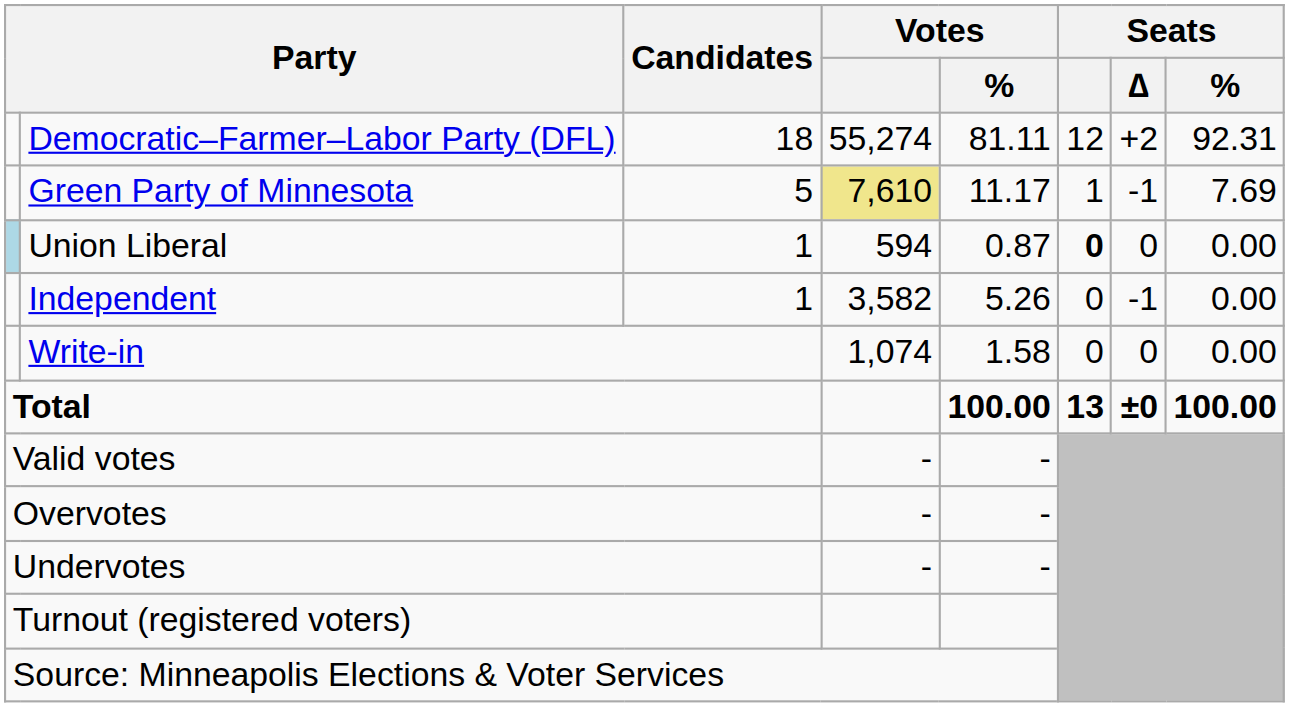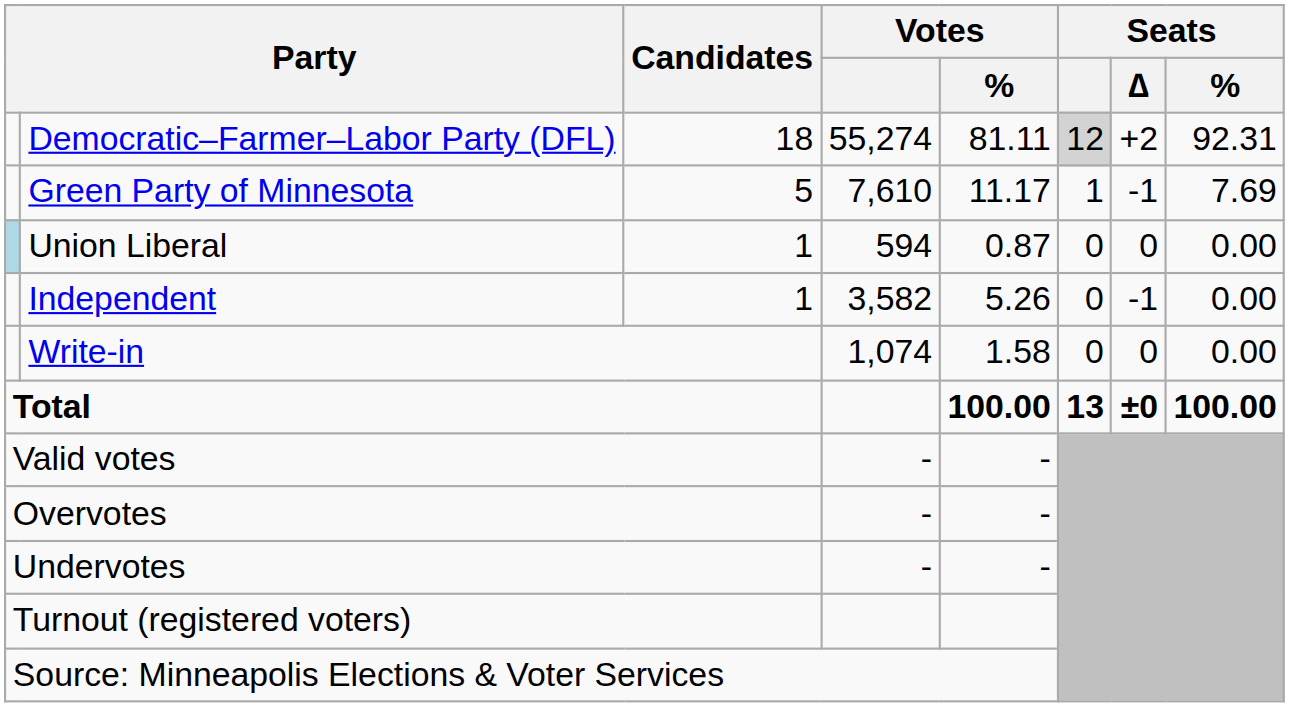(1085, 138) no background -> (1085, 138) lightgrey background
(890, 191) khaki background -> (890, 191) no background
(1095, 245) bold -> (1095, 245) normal
